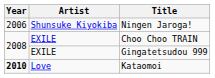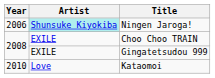(74, 25) no background -> (74, 25) paleturquoise background
(17, 66) bold -> (17, 66) normal
